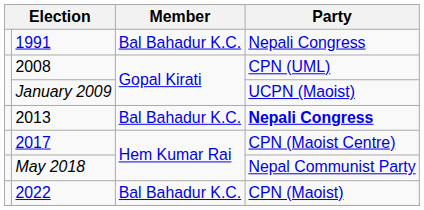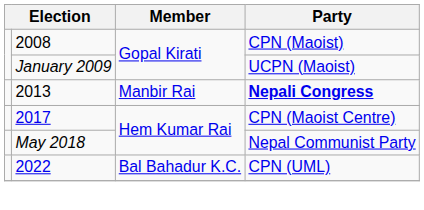- row: (33, 42)
(289, 67) CPN (UML) -> (296, 42) CPN (Maoist)
(180, 117) Bal Bahadur K.C. -> (157, 92) Manbir Rai
(296, 192) CPN (Maoist) -> (289, 167) CPN (UML)
